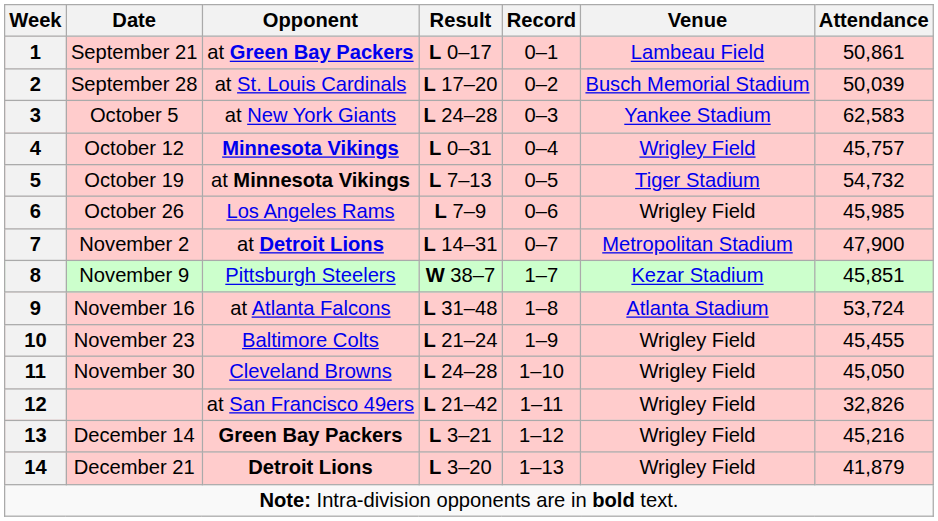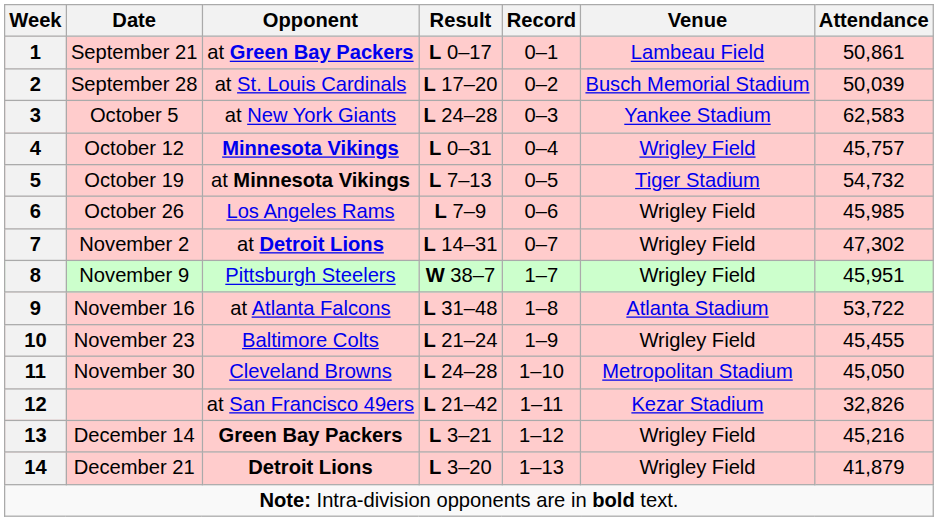(697, 244) Metropolitan Stadium -> (697, 244) Wrigley Field
(874, 244) 47,900 -> (874, 244) 47,302
(697, 276) Kezar Stadium -> (697, 276) Wrigley Field
(874, 276) 45,851 -> (874, 276) 45,951
(874, 308) 53,724 -> (874, 308) 53,722
(697, 372) Wrigley Field -> (697, 372) Metropolitan Stadium
(697, 404) Wrigley Field -> (697, 404) Kezar Stadium
